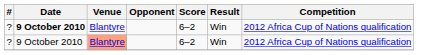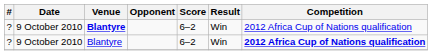(51, 27) bold -> (49, 27) normal
(107, 27) normal -> (106, 27) bold
(107, 42) lightsalmon background -> (104, 42) no background
(328, 42) normal -> (335, 42) bold
